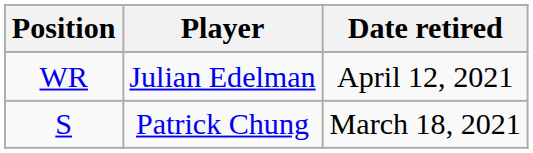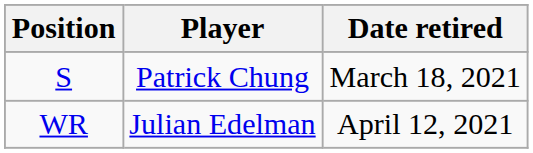rows swapped: (64, 123) <-> (64, 76)
